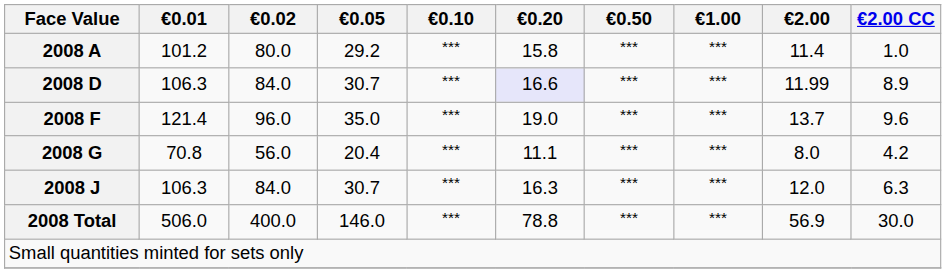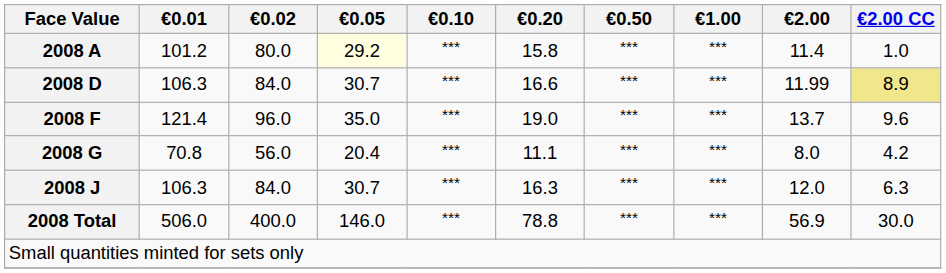(362, 50) no background -> (362, 50) lightyellow background
(540, 84) lavender background -> (540, 84) no background
(896, 84) no background -> (896, 84) khaki background
